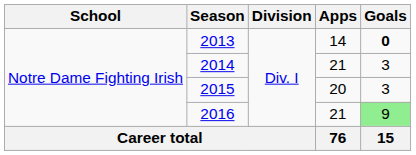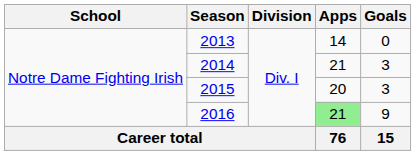(385, 41) bold -> (385, 41) normal
(338, 114) no background -> (338, 114) lightgreen background
(385, 114) lightgreen background -> (385, 114) no background
